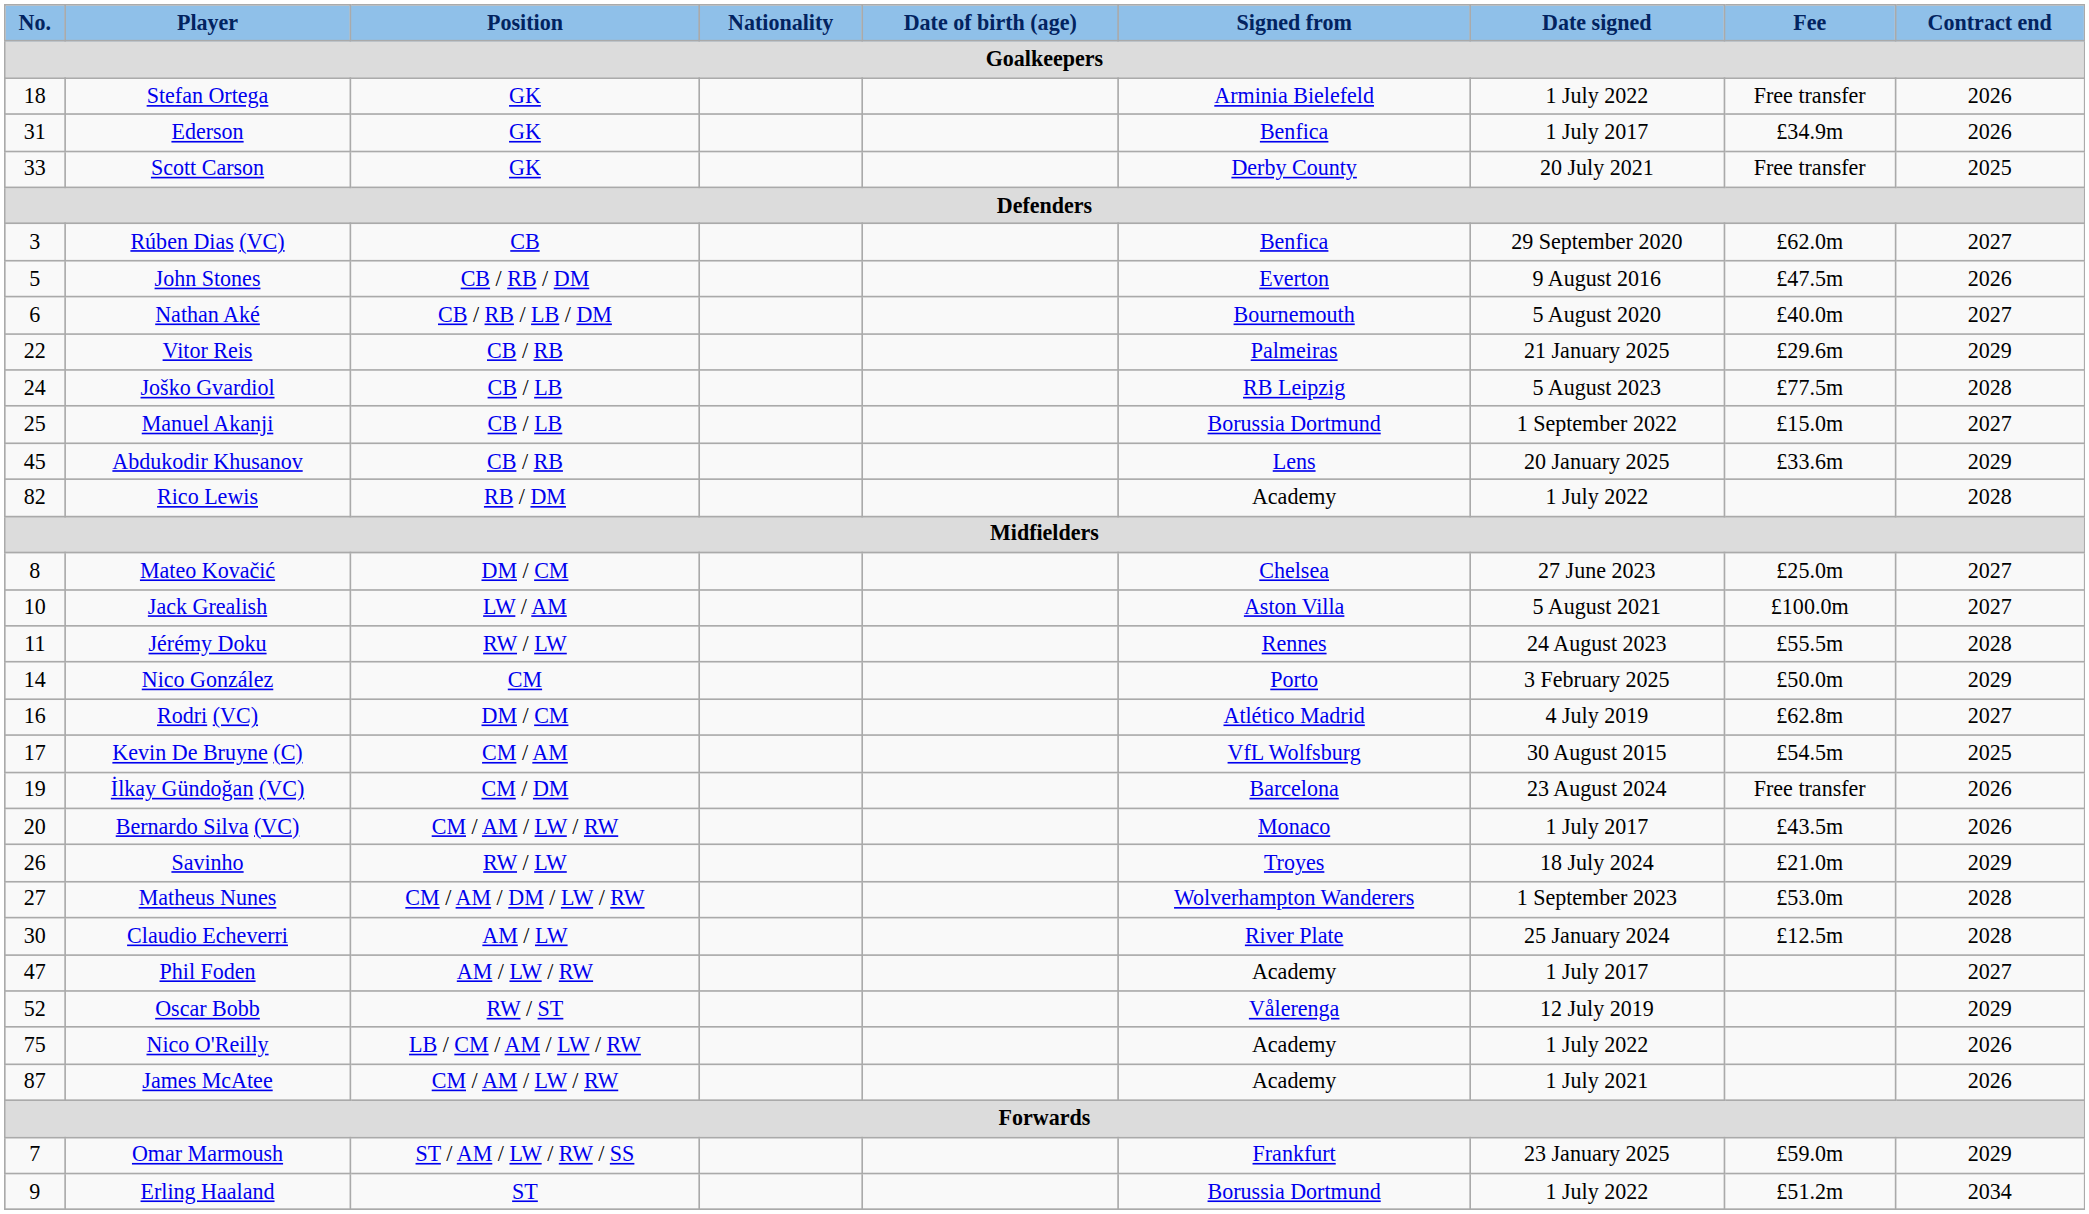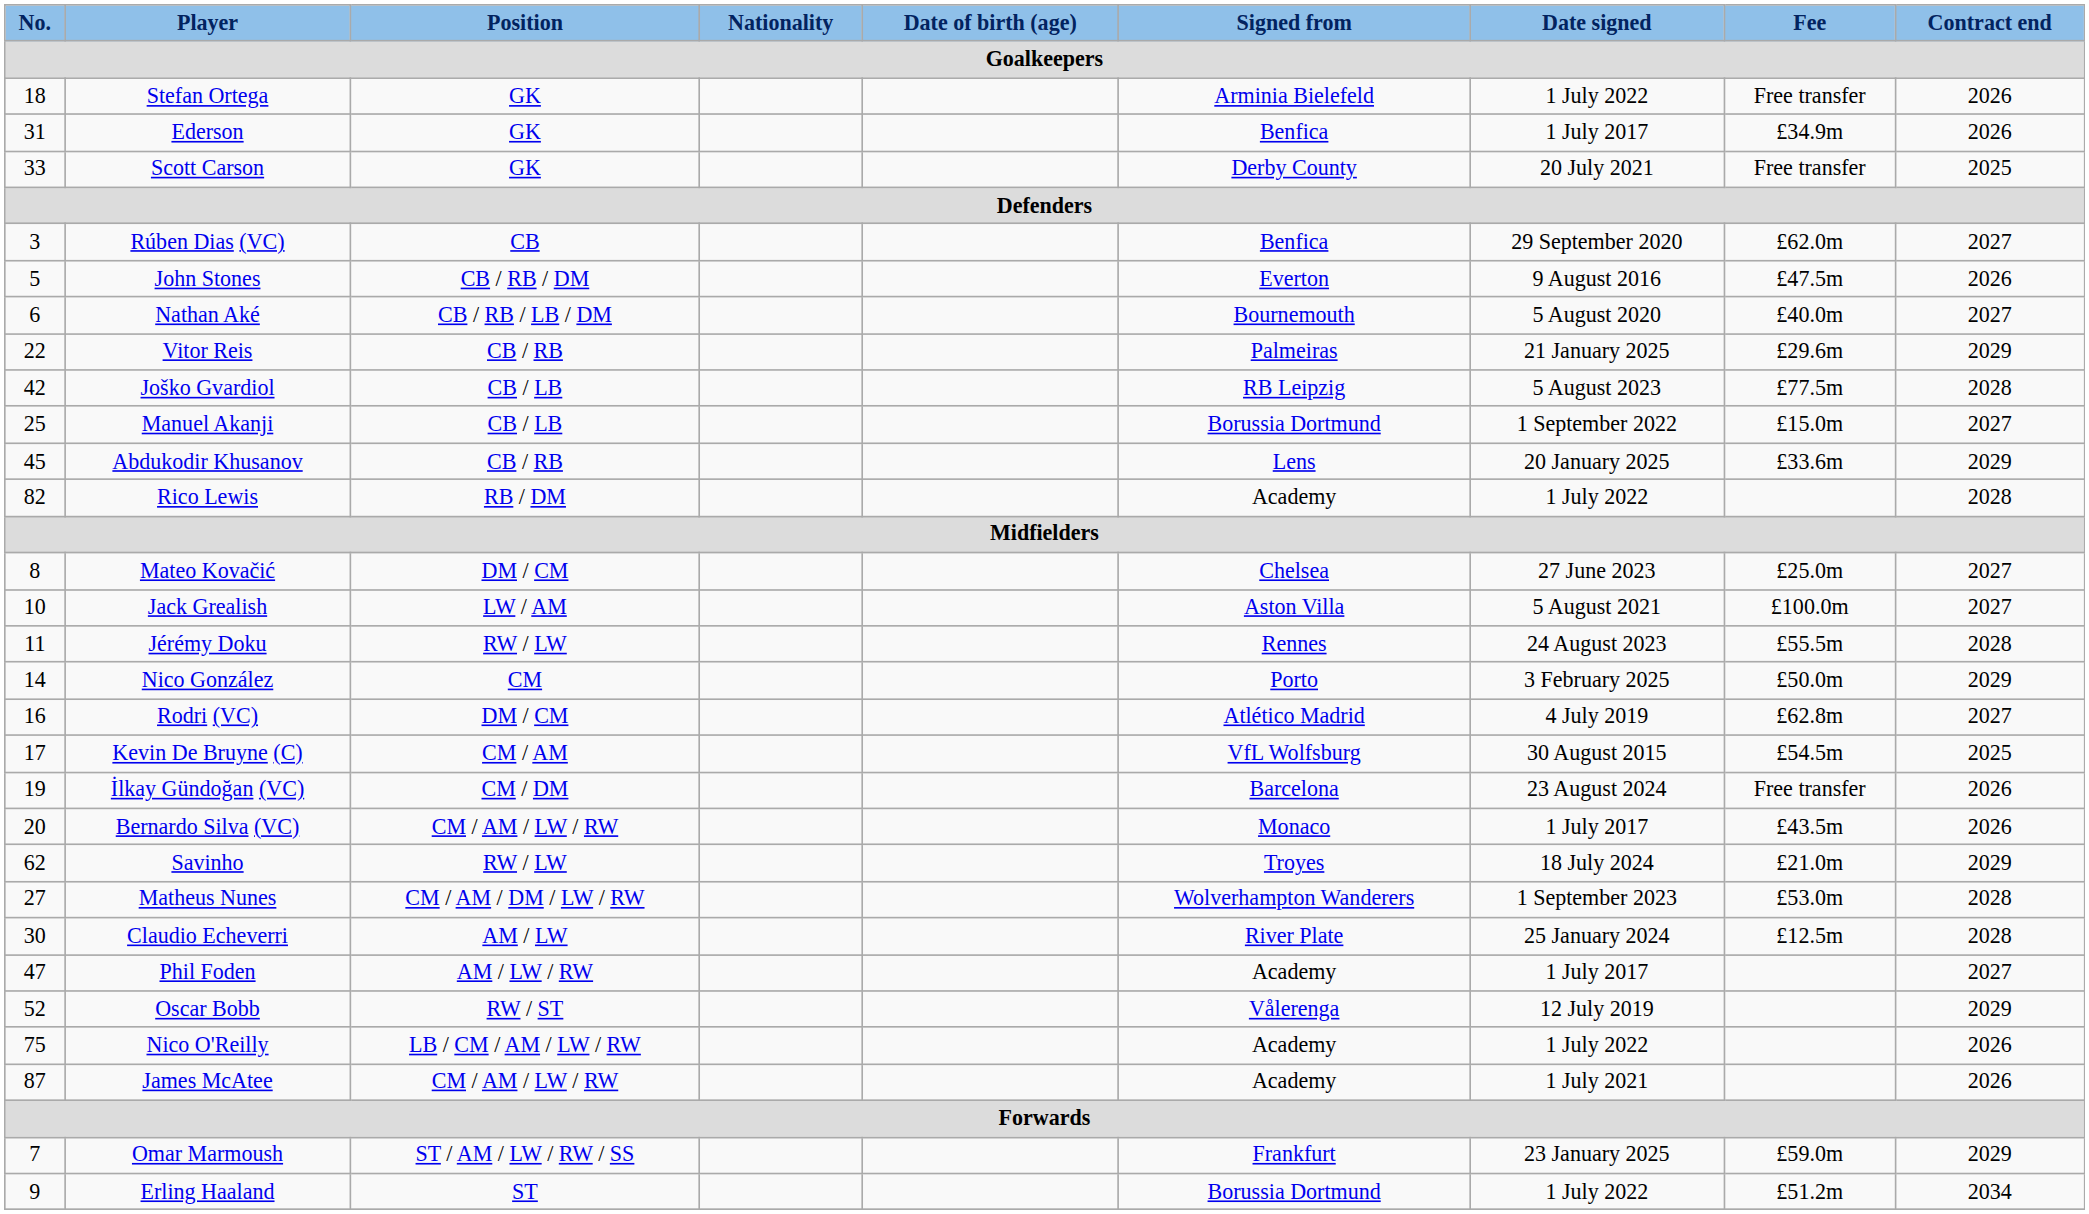(35, 387) 24 -> (35, 387) 42
(35, 862) 26 -> (35, 862) 62
